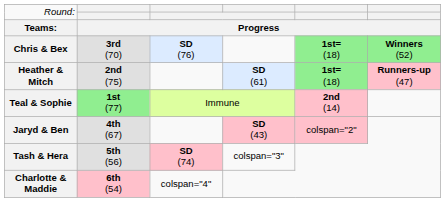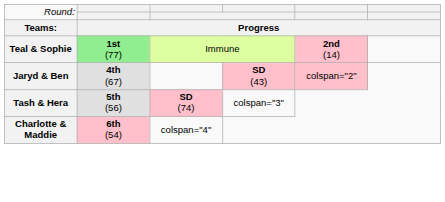- row: (41, 48)
- row: (41, 75)
